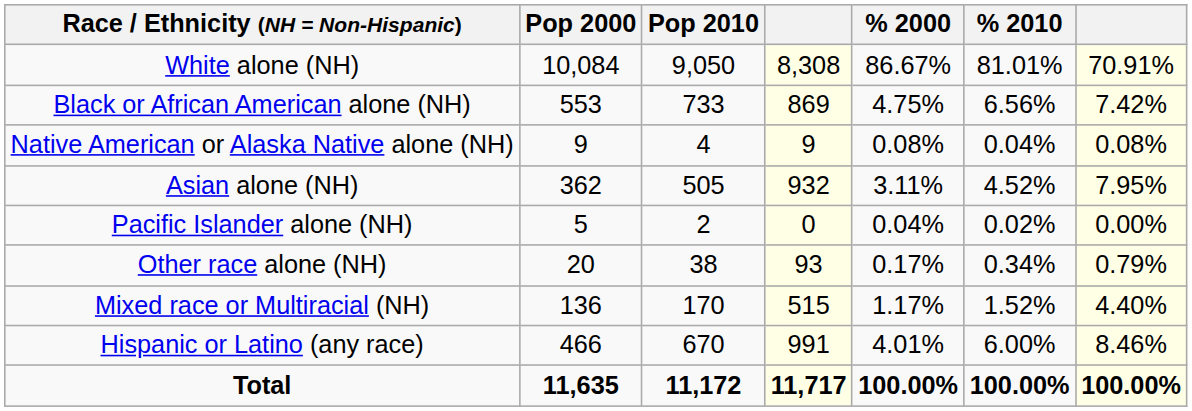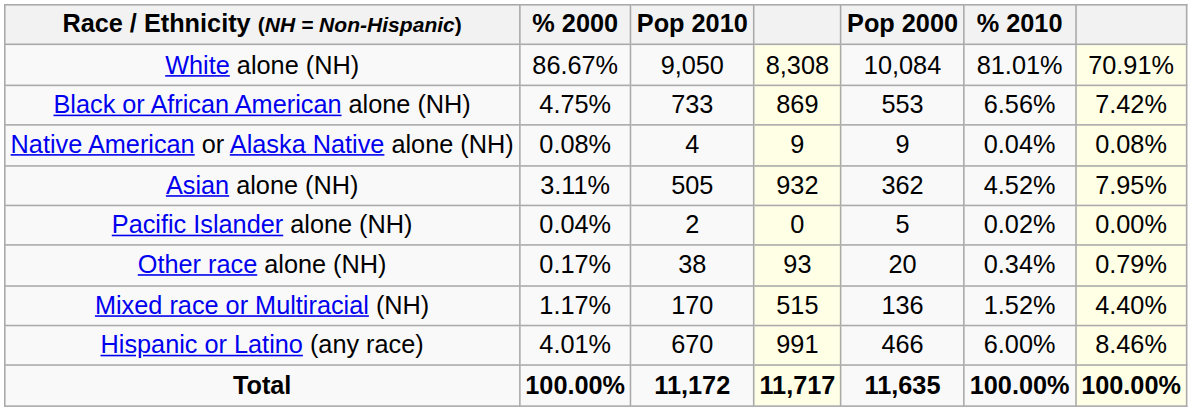columns swapped: (581, 24) <-> (908, 24)
